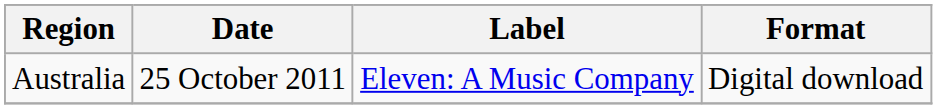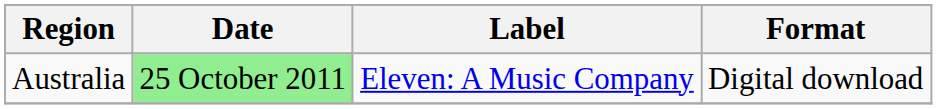(243, 77) no background -> (243, 77) lightgreen background
